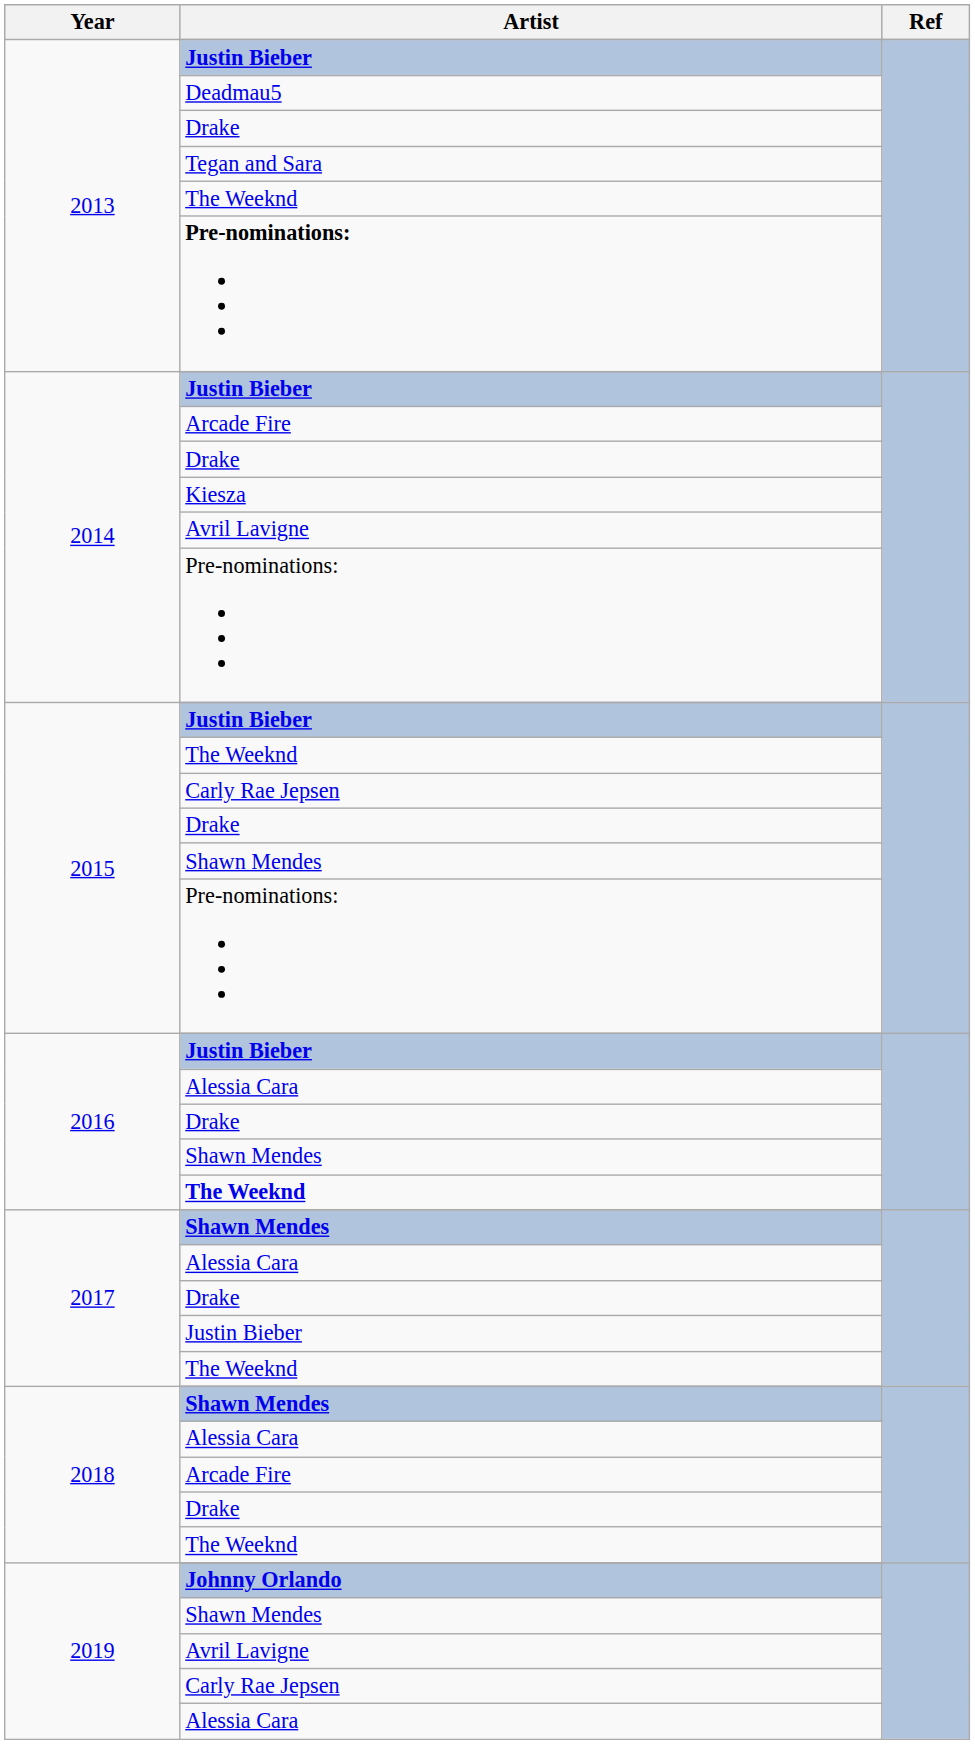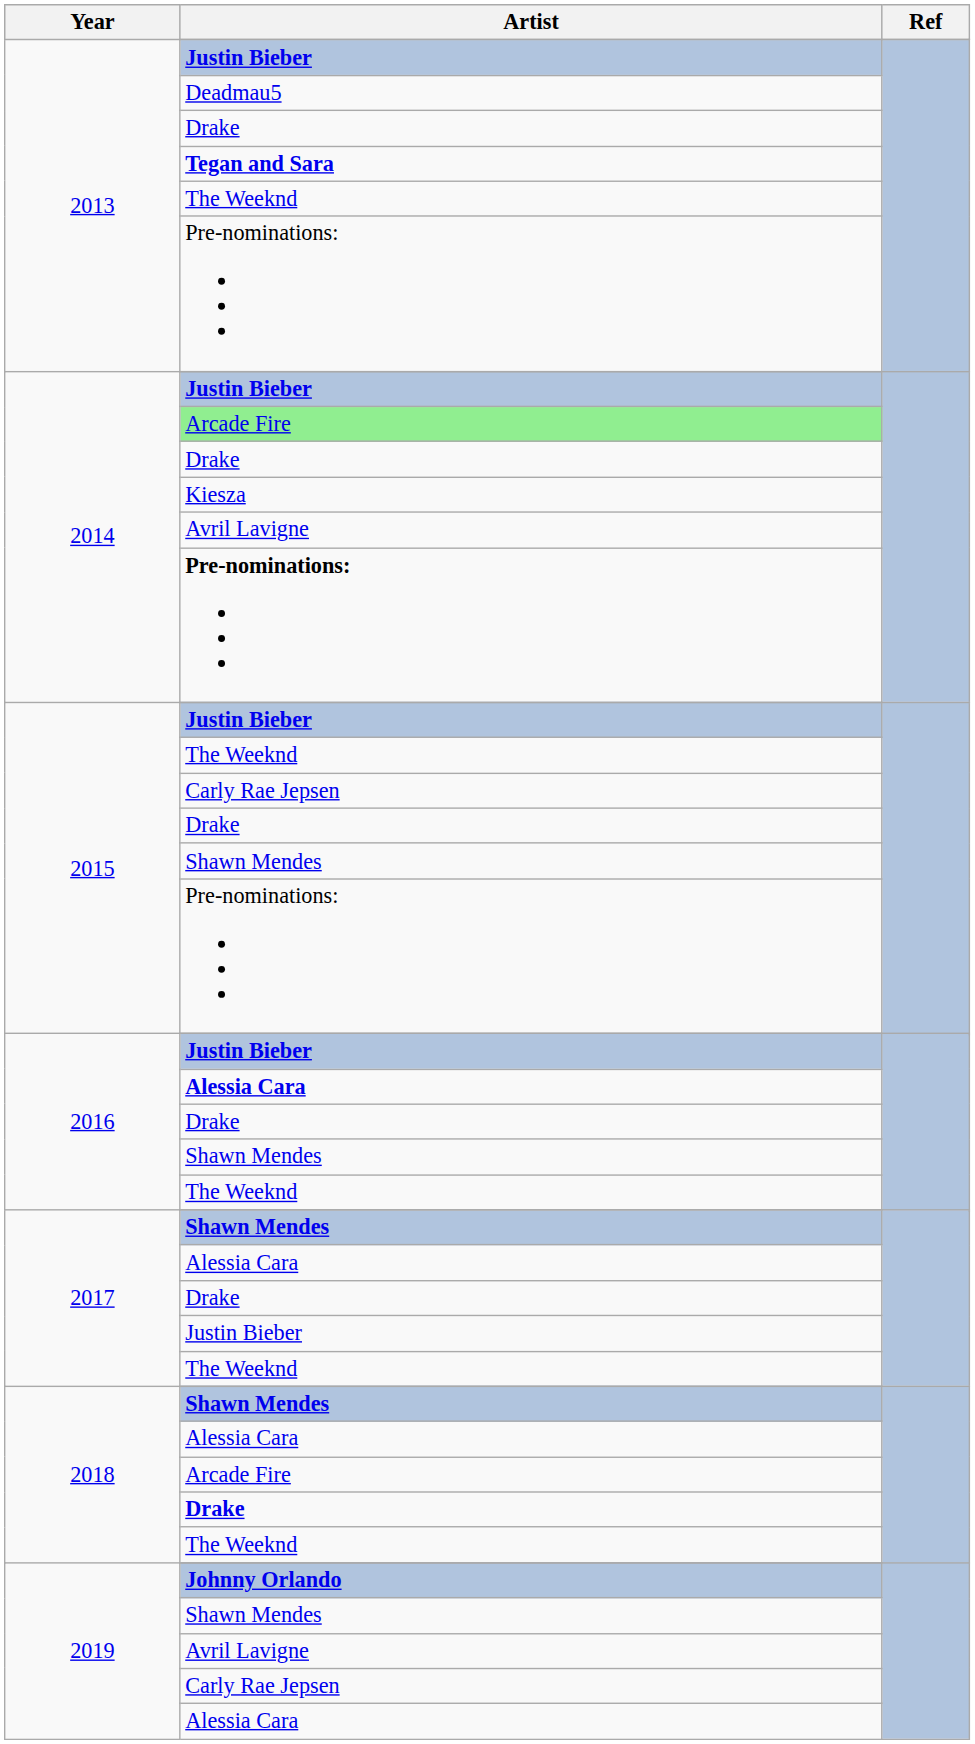(254, 163) normal -> (260, 163) bold
(531, 283) bold -> (531, 283) normal
(238, 423) no background -> (238, 423) lightgreen background
(531, 614) normal -> (531, 614) bold
(242, 1086) normal -> (245, 1086) bold
(245, 1191) bold -> (241, 1191) normal
(212, 1509) normal -> (215, 1509) bold
